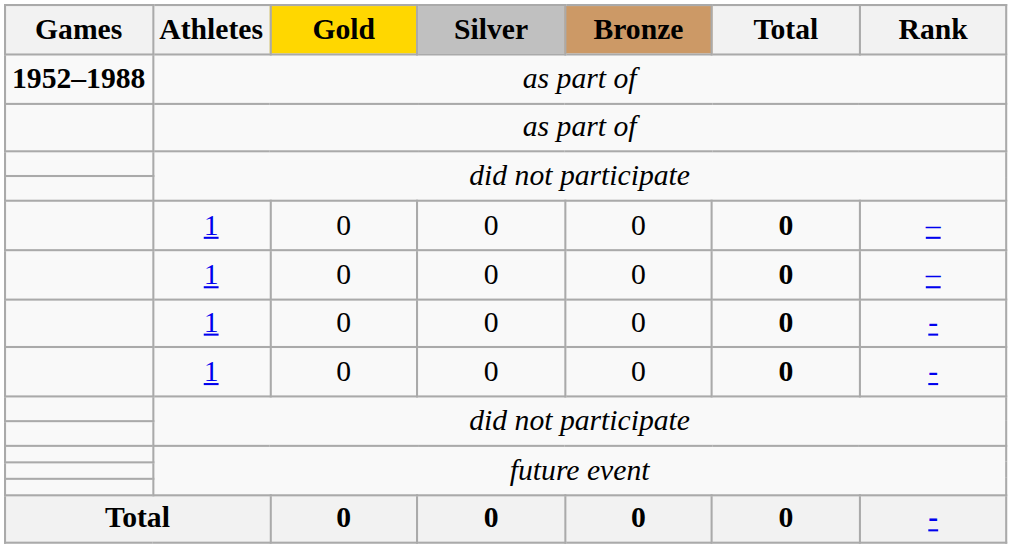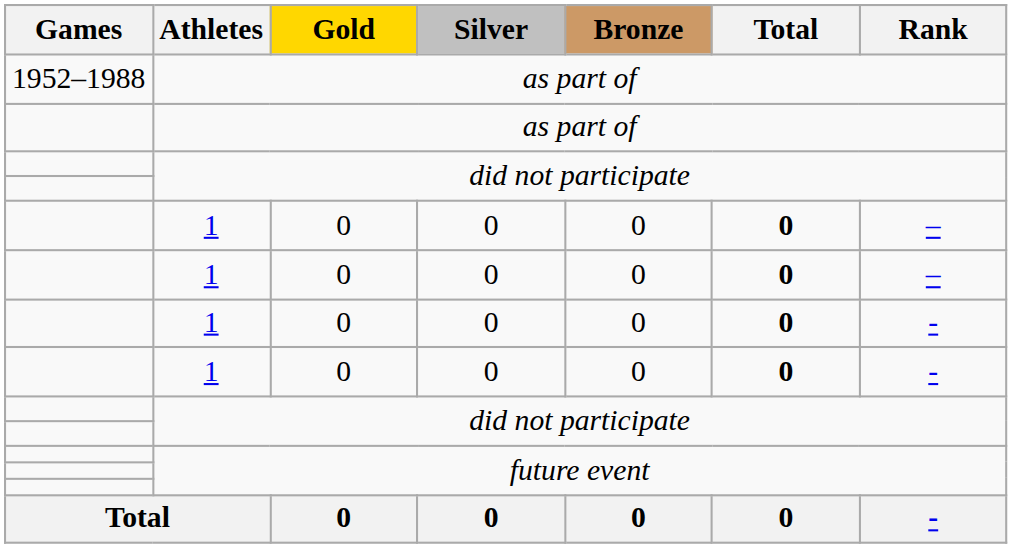(79, 78) bold -> (79, 78) normal
